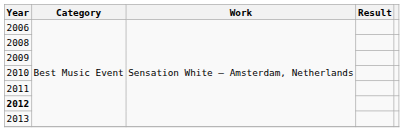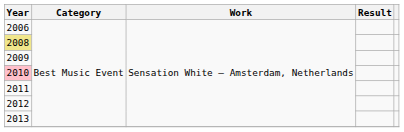(18, 42) no background -> (18, 42) khaki background
(18, 73) no background -> (18, 73) pink background
(18, 104) bold -> (18, 104) normal
